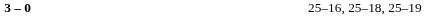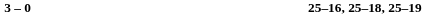(365, 7) normal -> (365, 7) bold
